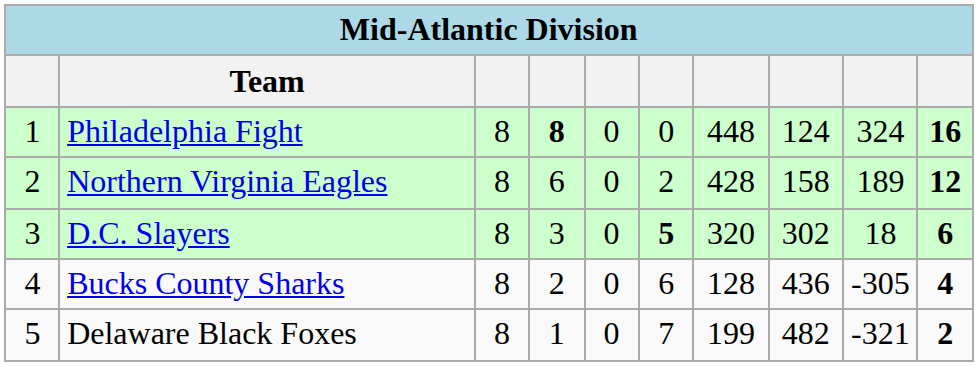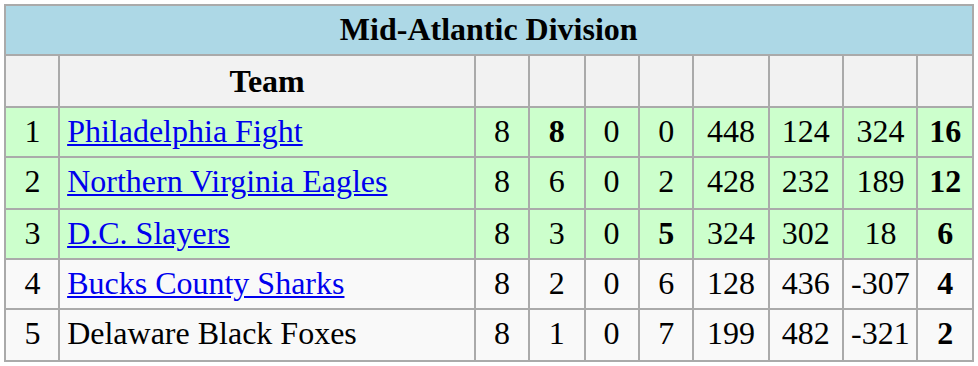(806, 182) 158 -> (806, 182) 232
(731, 232) 320 -> (731, 232) 324
(880, 283) -305 -> (880, 283) -307
